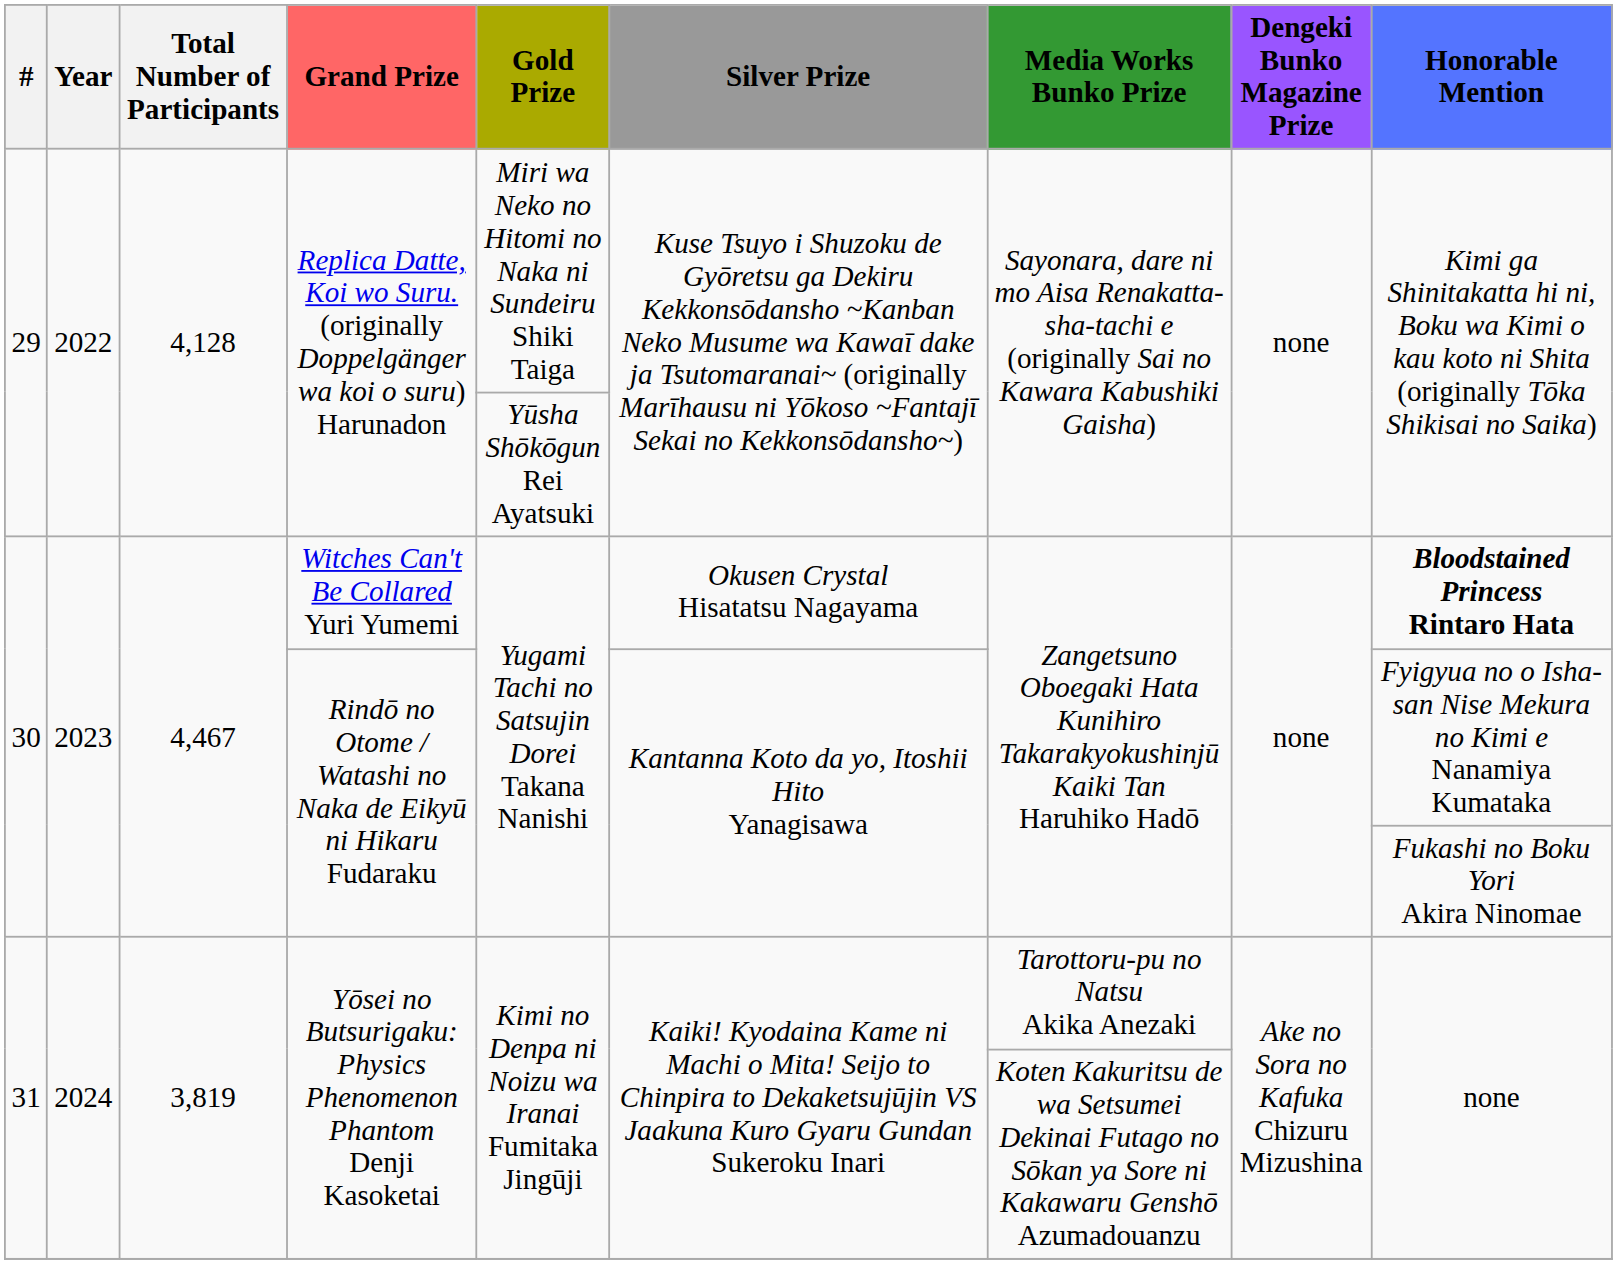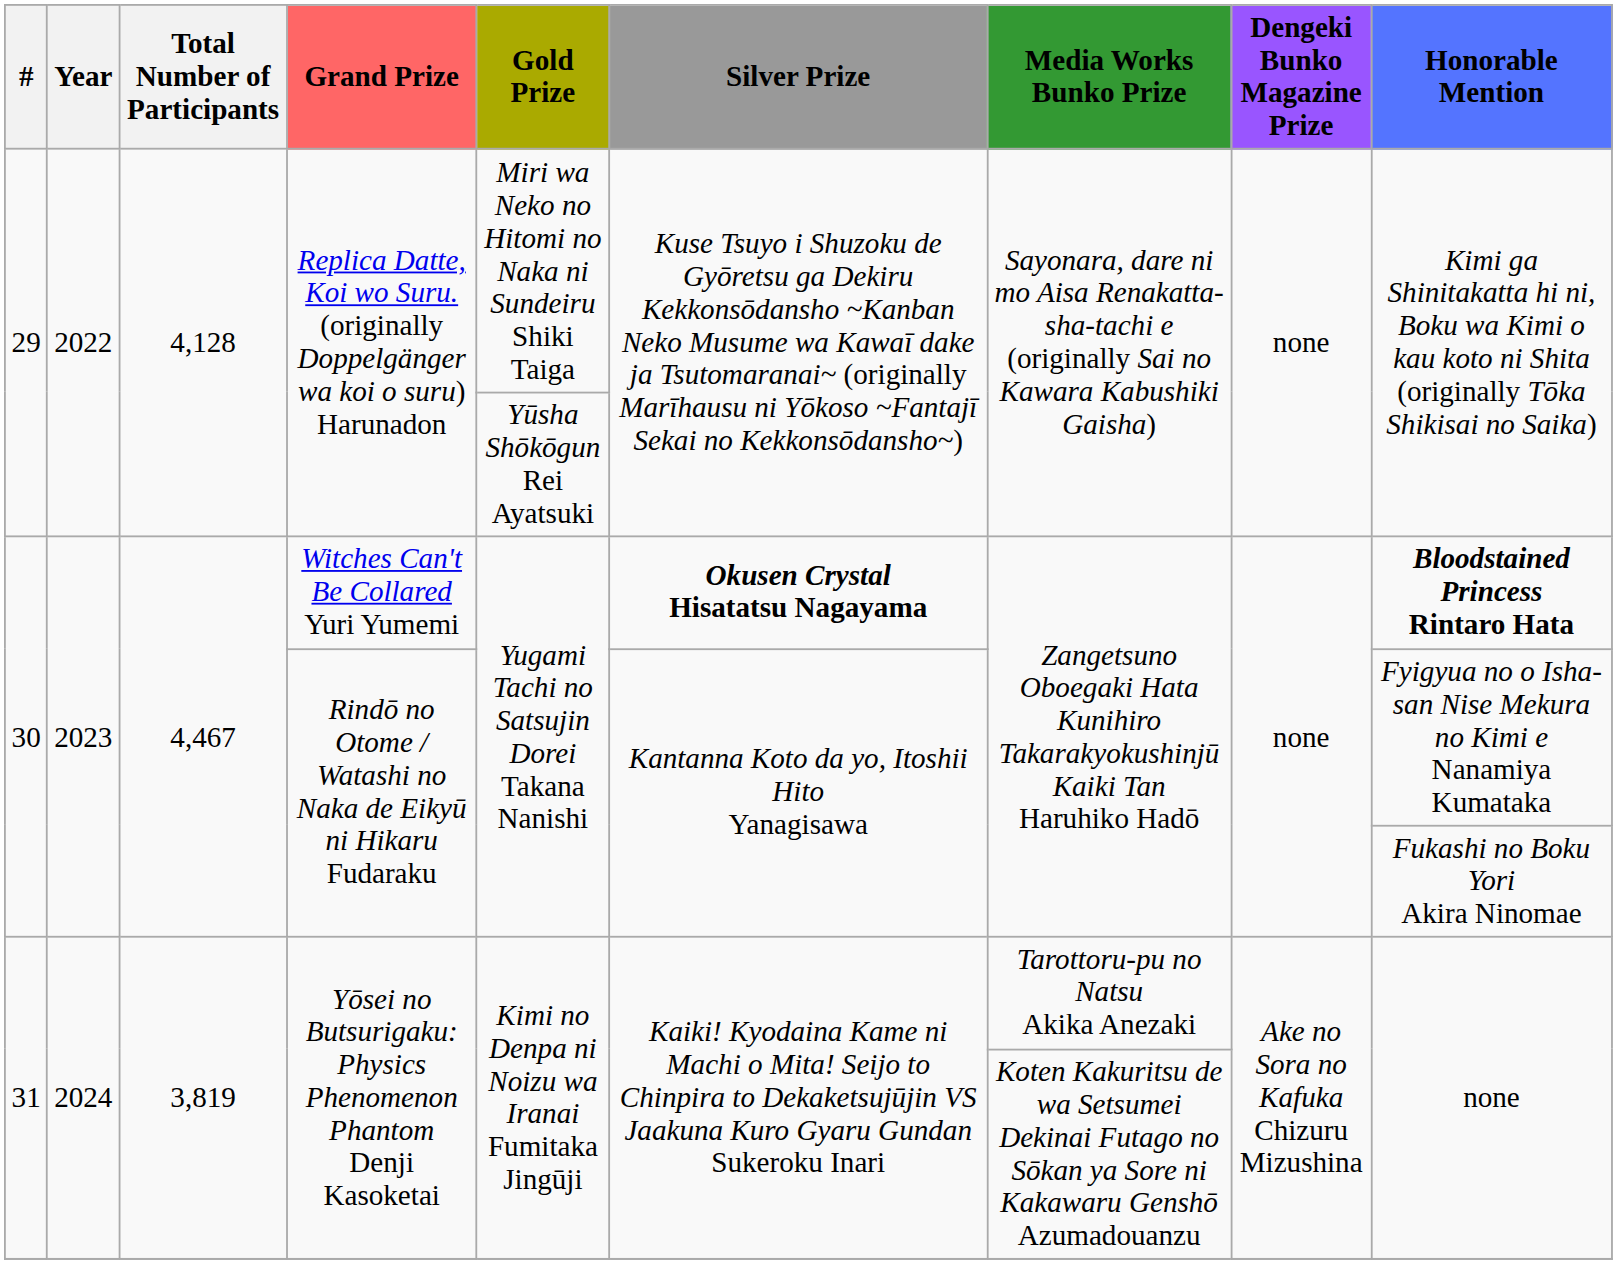(798, 592) normal -> (798, 592) bold
